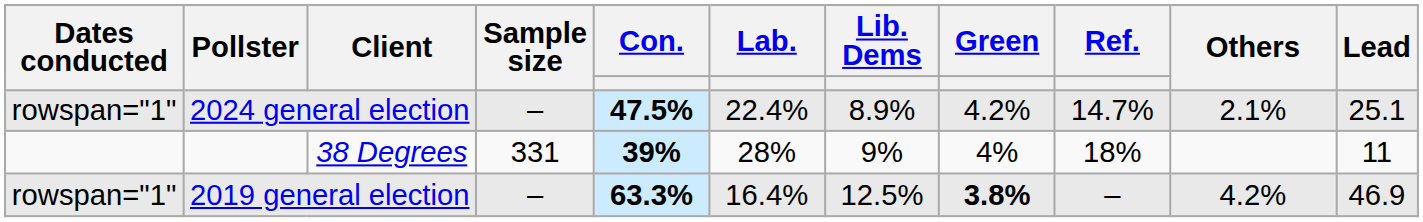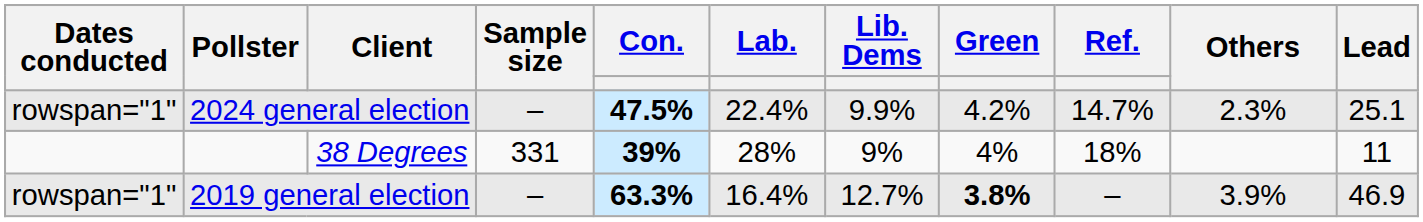(882, 111) 8.9% -> (882, 111) 9.9%
(1253, 111) 2.1% -> (1253, 111) 2.3%
(882, 195) 12.5% -> (882, 195) 12.7%
(1253, 195) 4.2% -> (1253, 195) 3.9%
